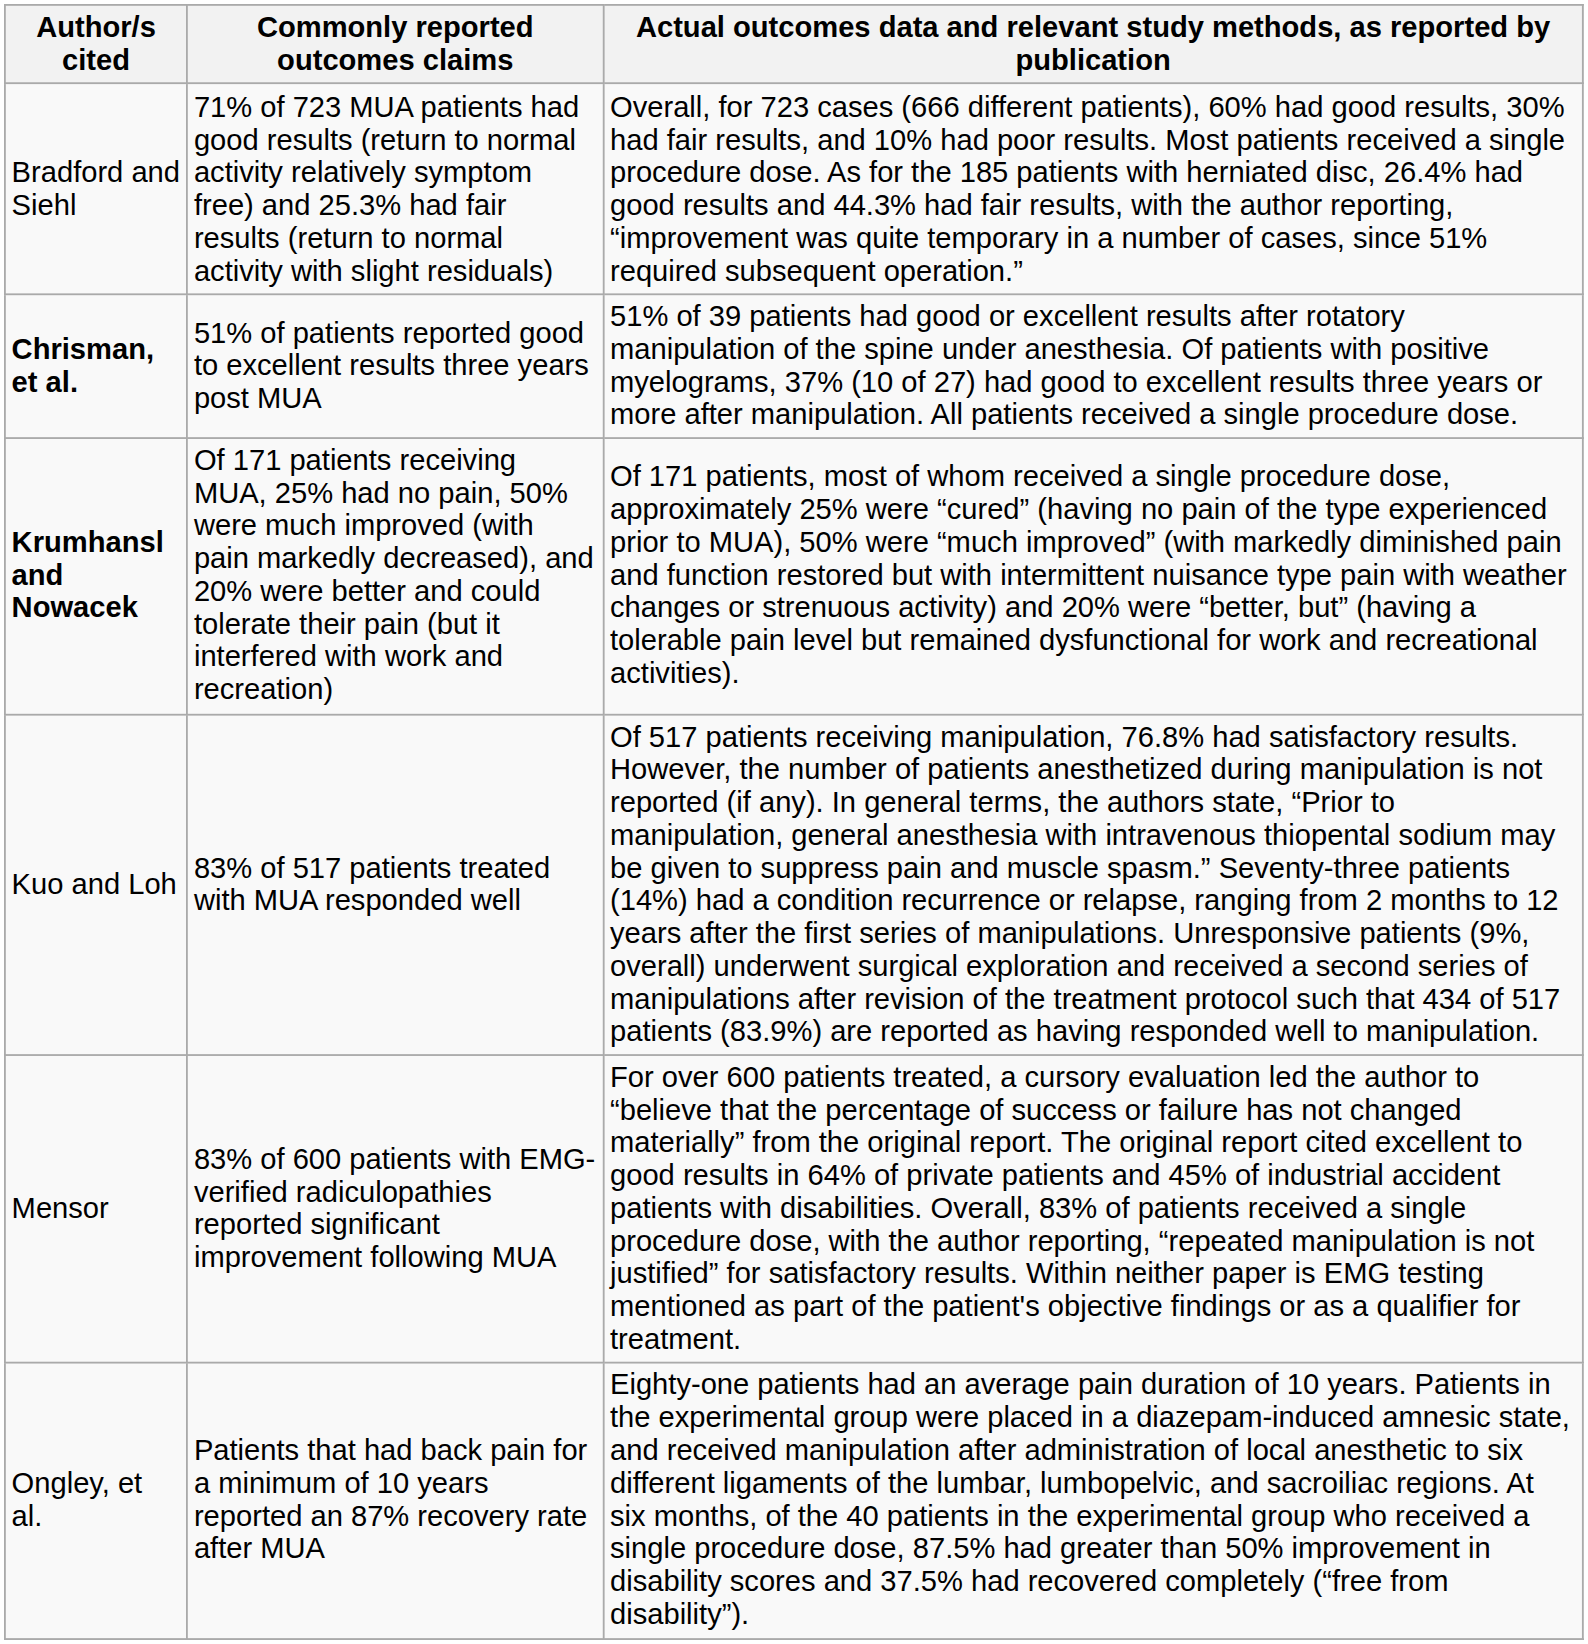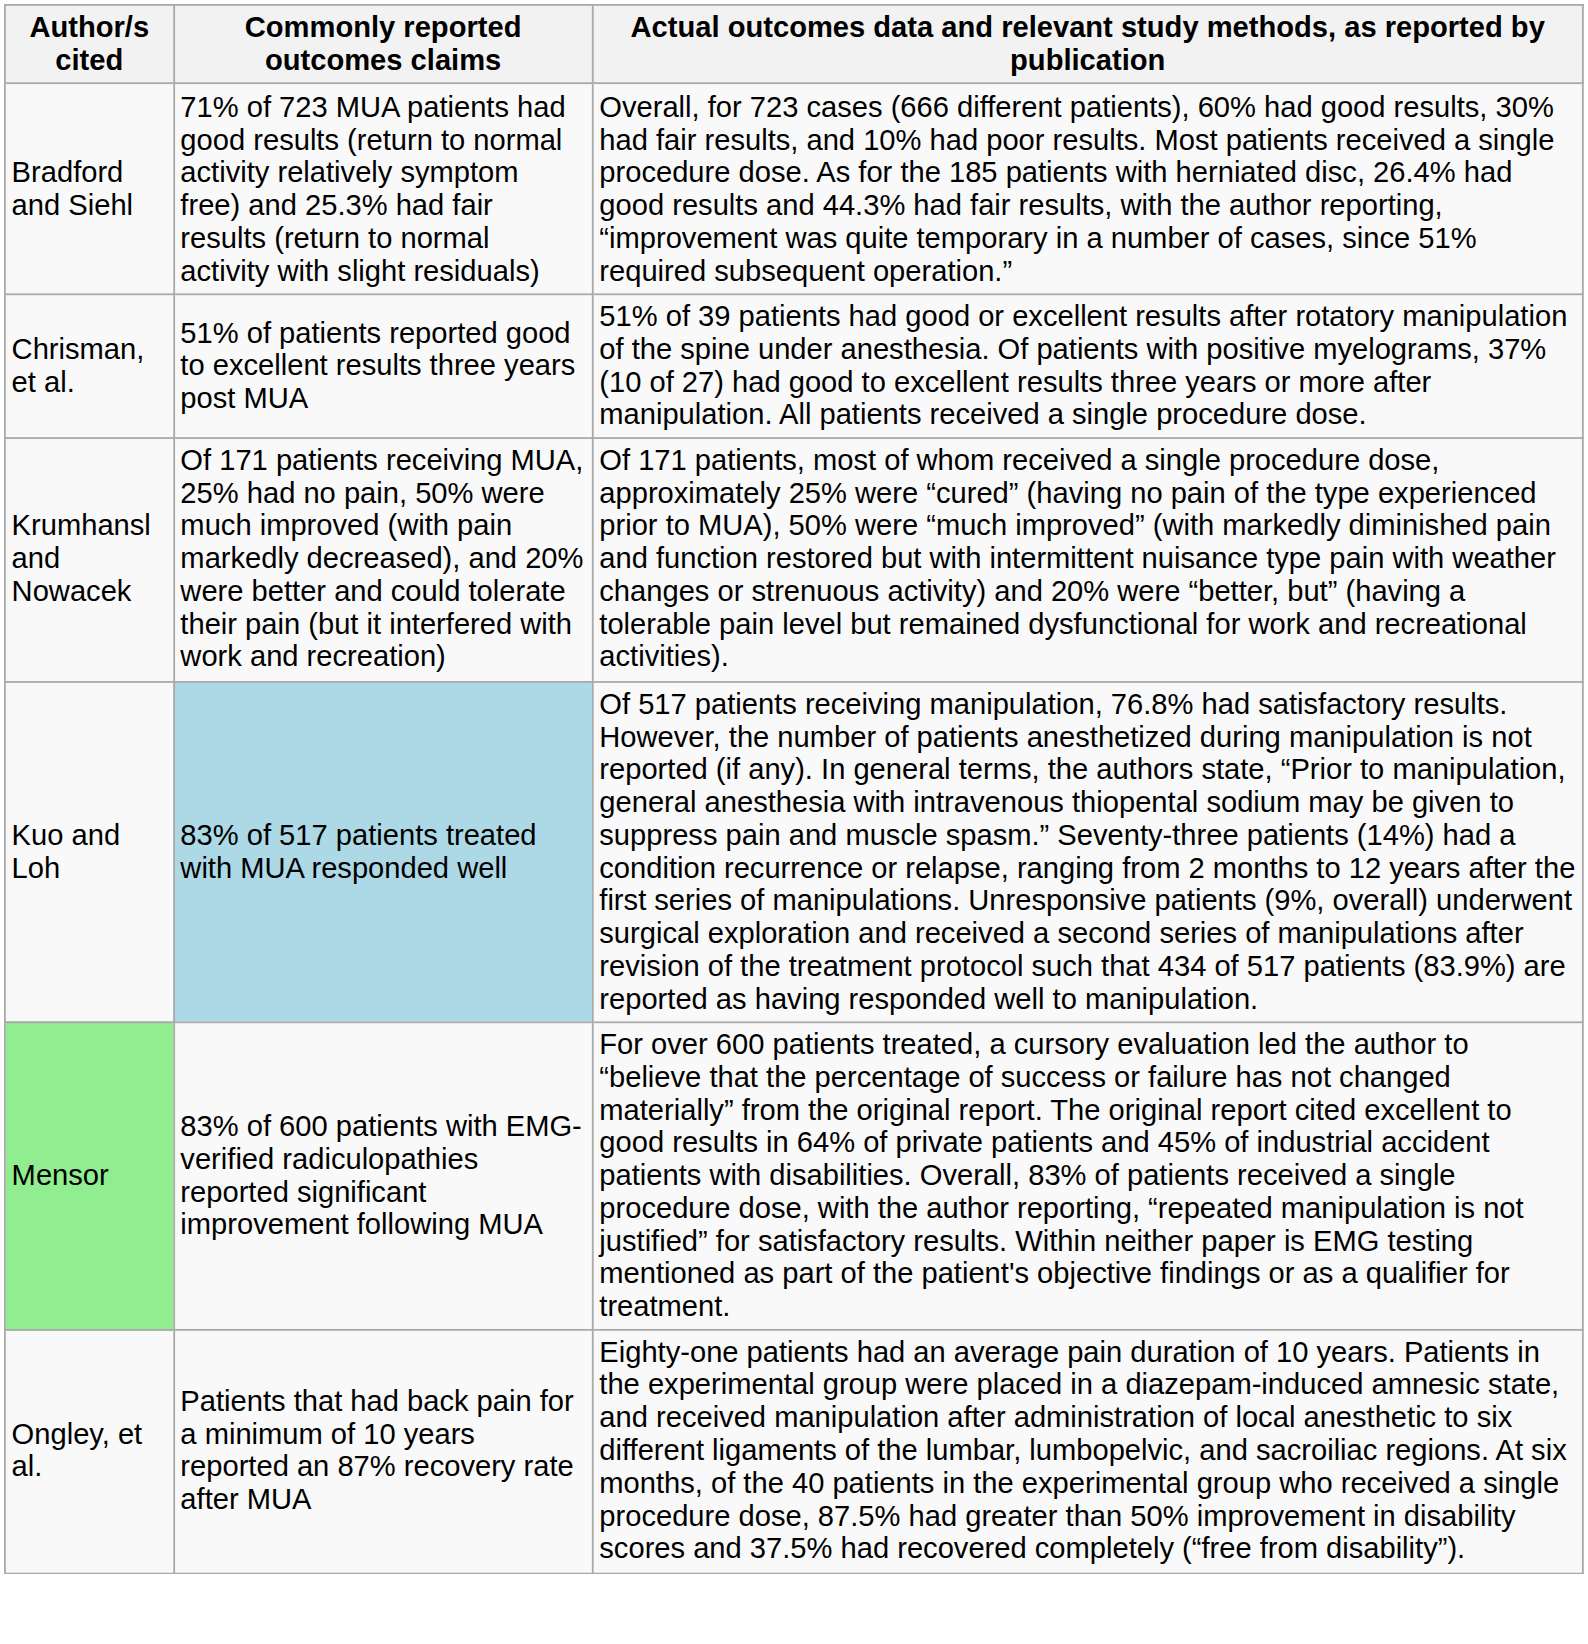(83, 365) bold -> (78, 365) normal
(88, 575) bold -> (81, 559) normal
(372, 883) no background -> (358, 851) lightblue background
(60, 1208) no background -> (60, 1175) lightgreen background
